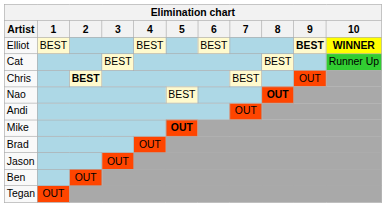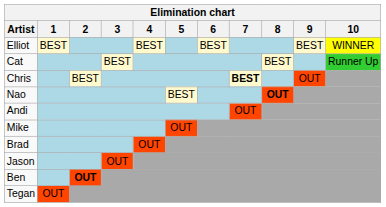(310, 45) bold -> (310, 45) normal
(354, 45) bold -> (353, 45) normal
(86, 78) bold -> (85, 78) normal
(246, 78) normal -> (245, 78) bold
(182, 128) bold -> (181, 128) normal
(86, 177) normal -> (85, 177) bold
